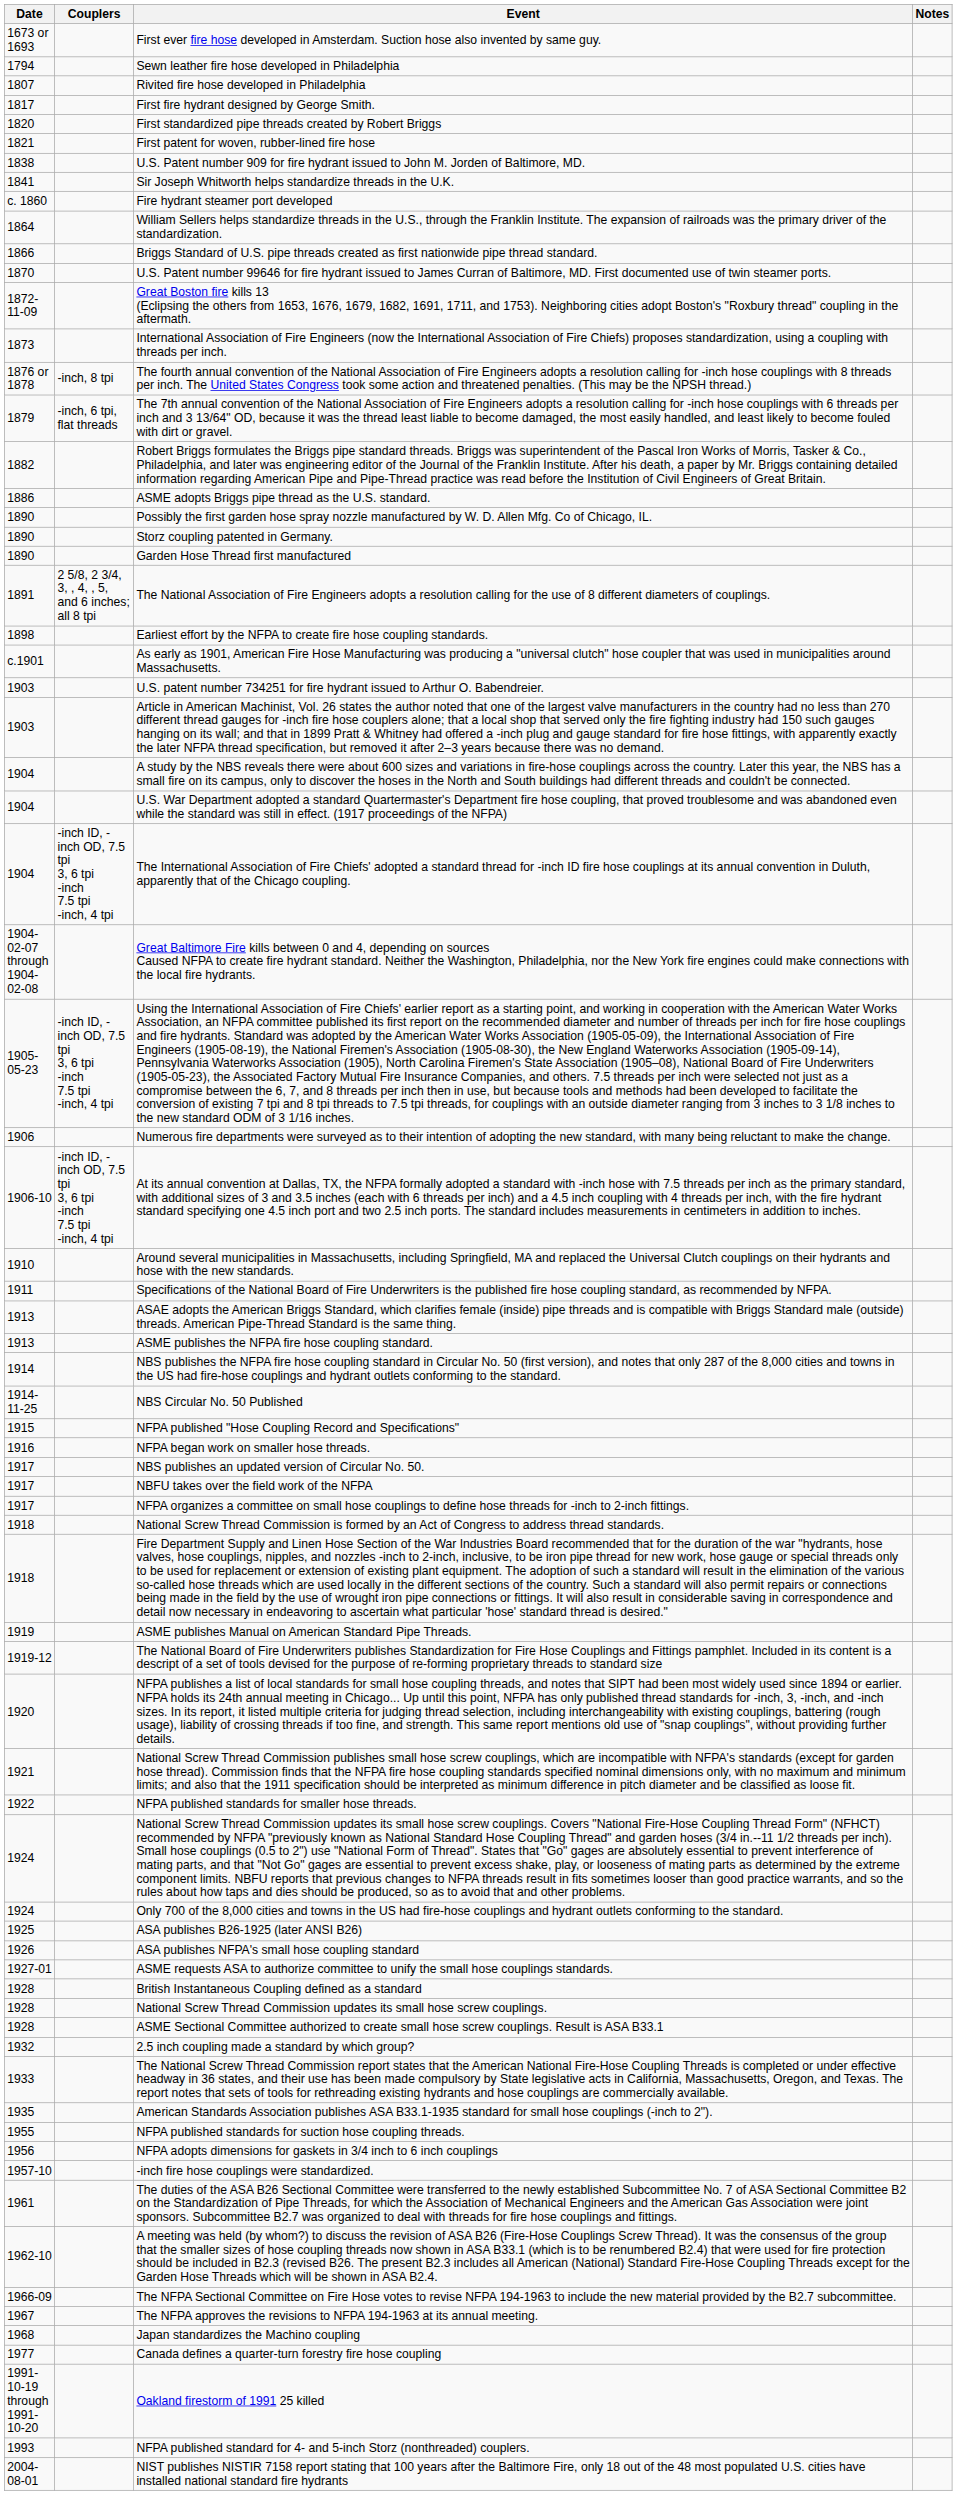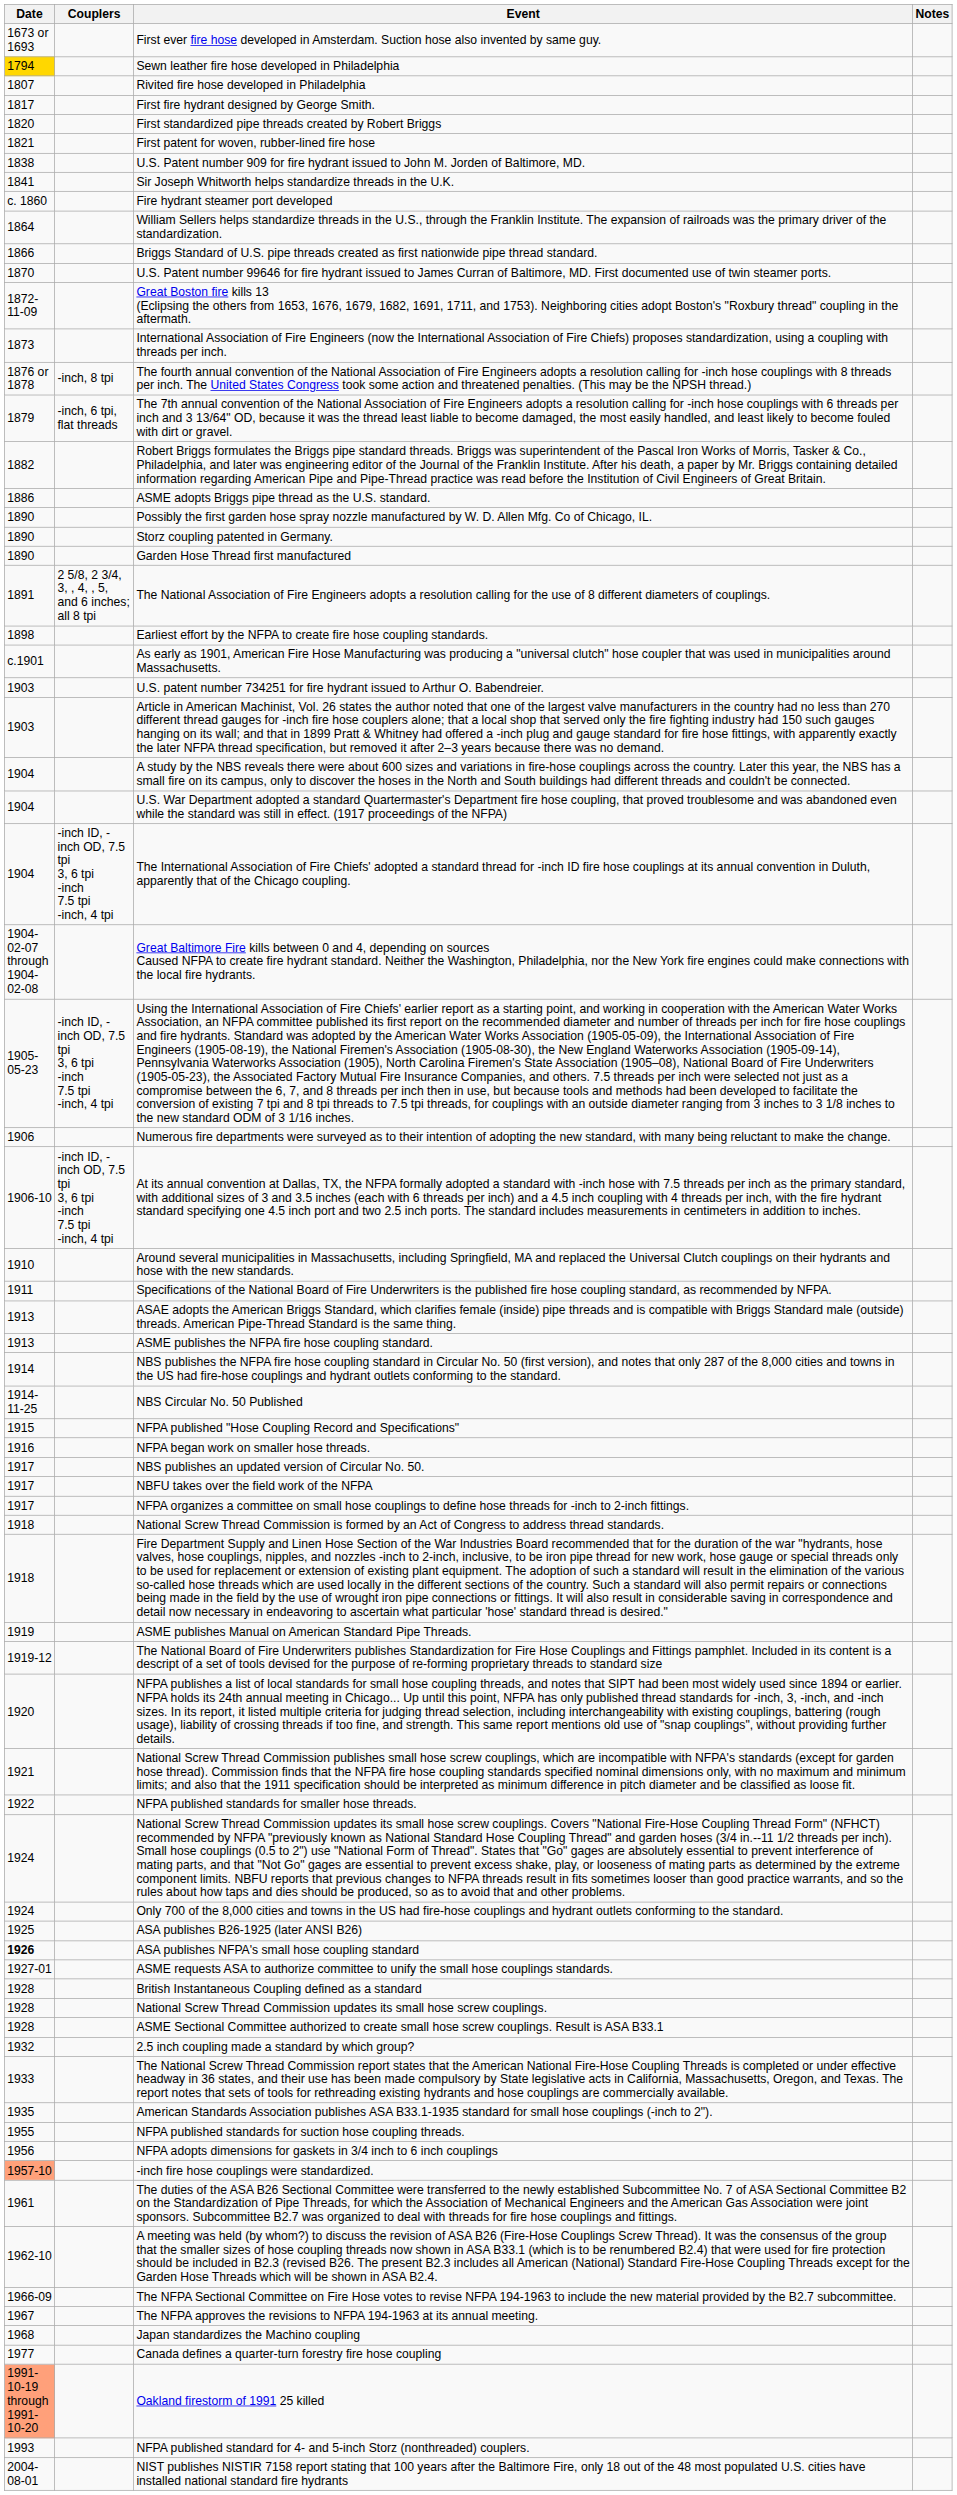(21, 66) no background -> (21, 66) gold background
(21, 1950) normal -> (21, 1950) bold
(29, 2170) no background -> (29, 2170) lightsalmon background
(28, 2401) no background -> (28, 2401) lightsalmon background
